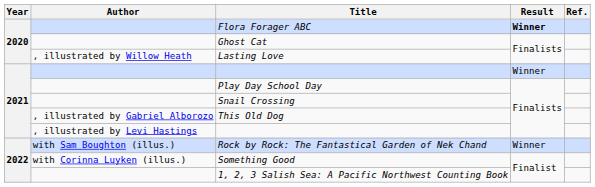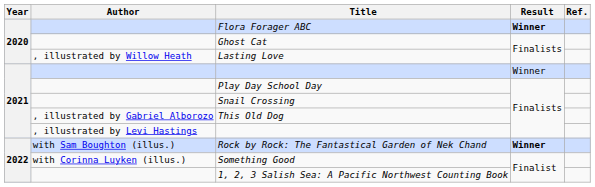(529, 145) normal -> (529, 145) bold
